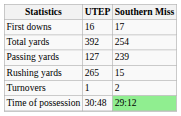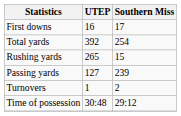rows swapped: (34, 73) <-> (33, 57)
(126, 103) lightgreen background -> (126, 103) no background
